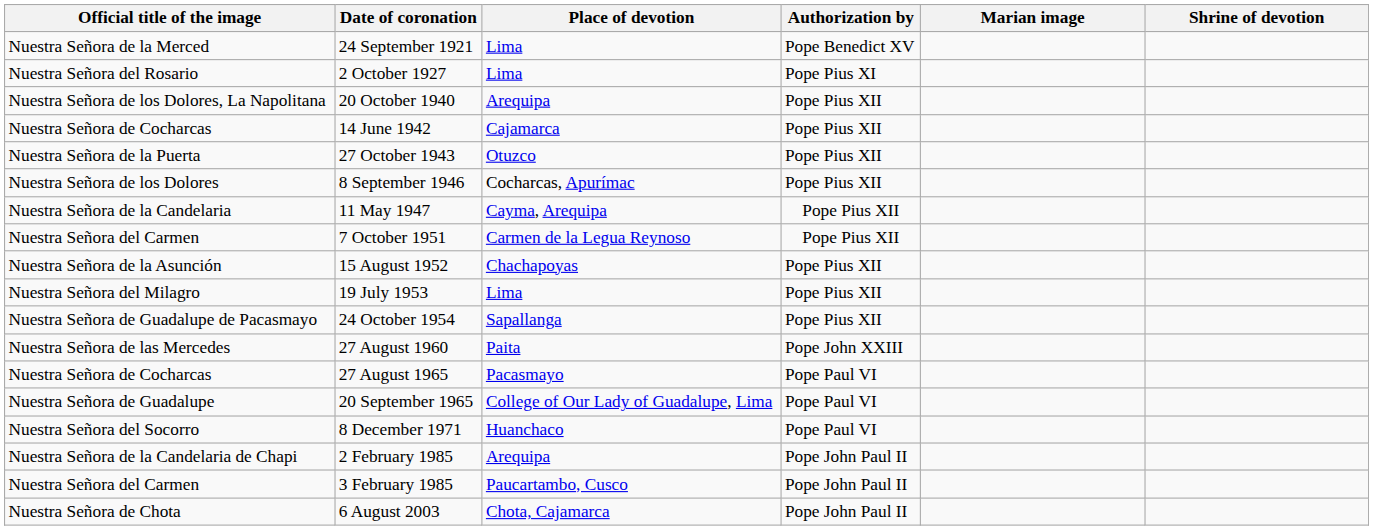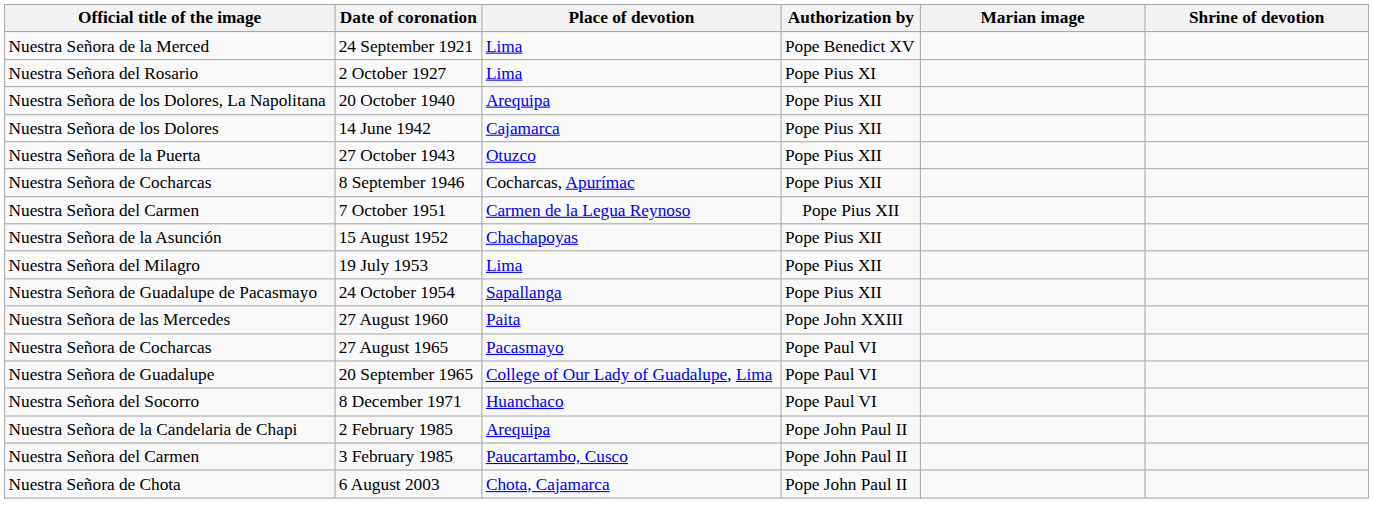(110, 127) Nuestra Señora de Cocharcas -> (114, 127) Nuestra Señora de los Dolores
(114, 182) Nuestra Señora de los Dolores -> (110, 182) Nuestra Señora de Cocharcas
- row: (384, 210)
